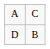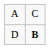(35, 34) normal -> (35, 34) bold
